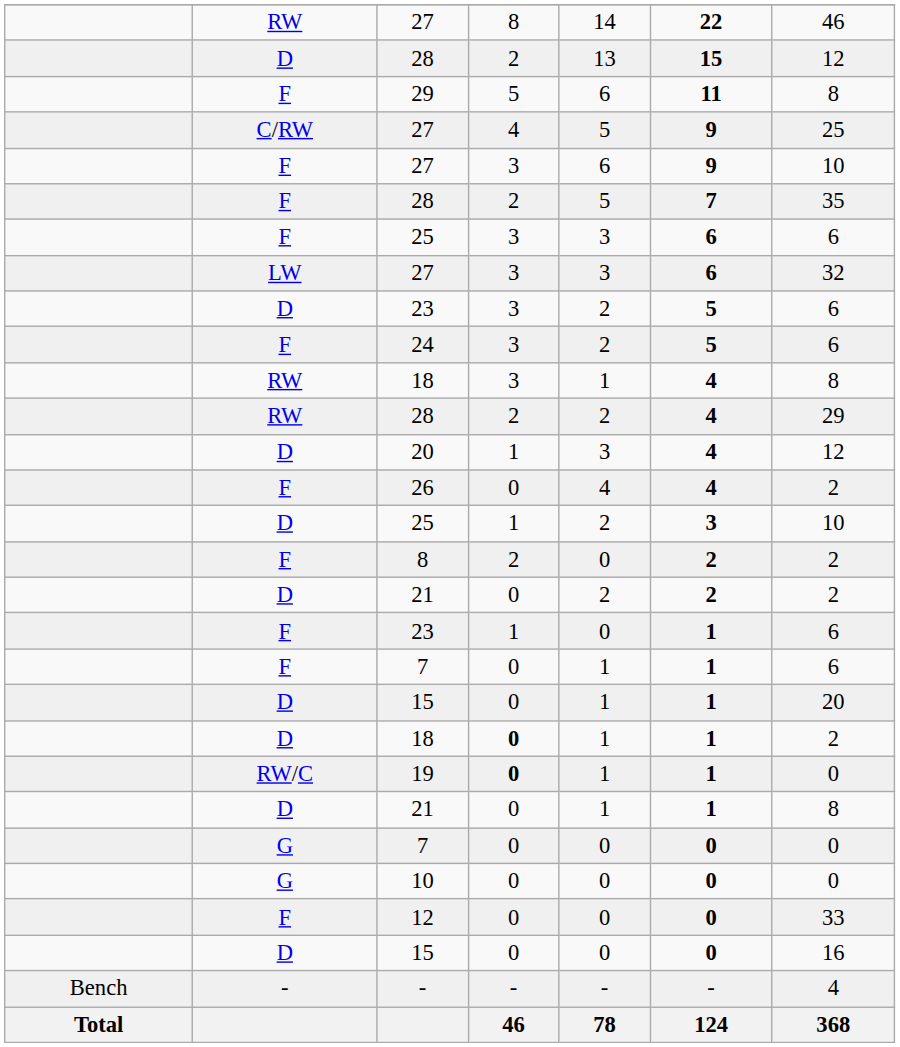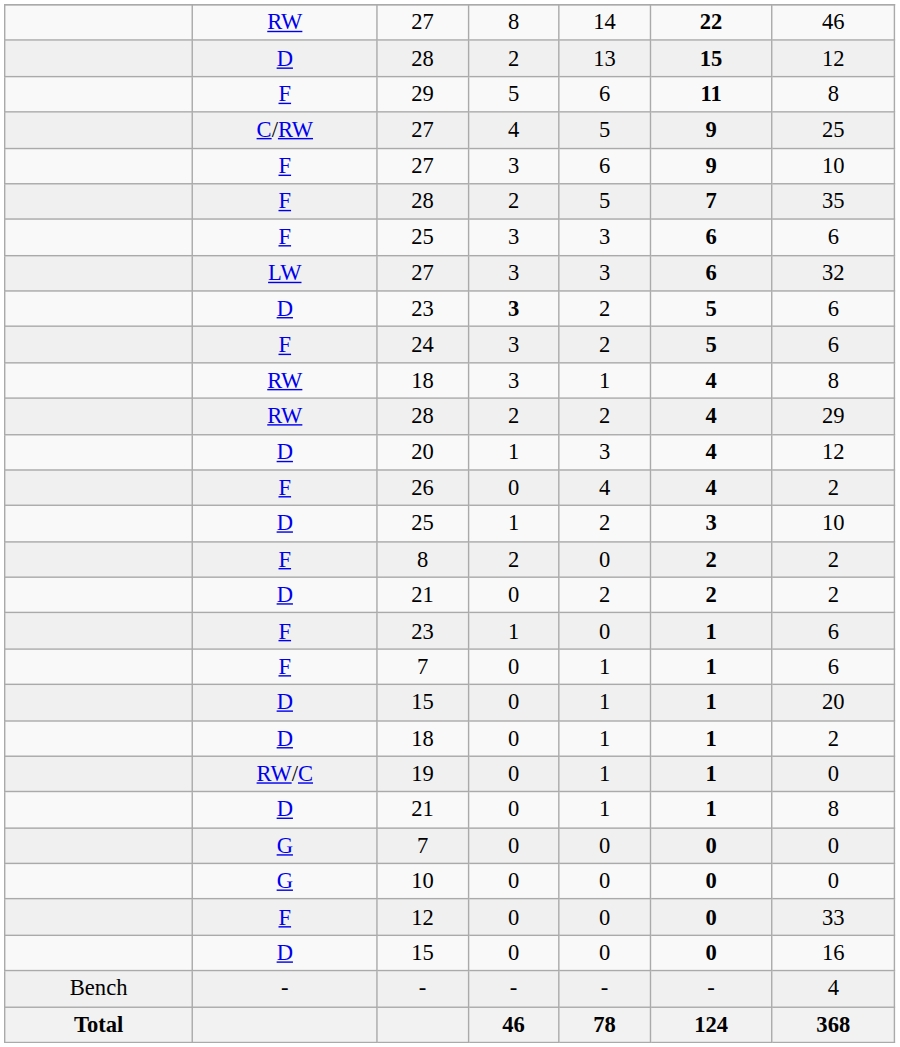(514, 308) normal -> (514, 308) bold
(514, 737) bold -> (514, 737) normal
(514, 773) bold -> (514, 773) normal
